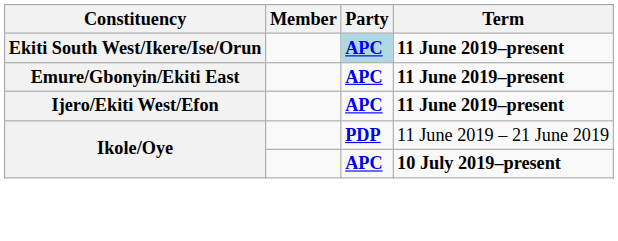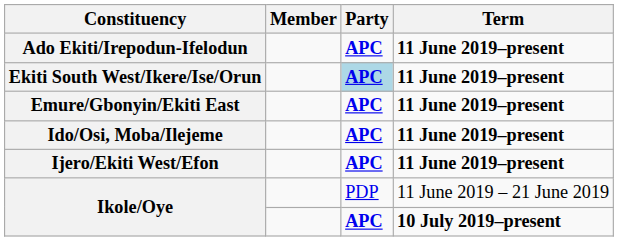+ row: (135, 47)
+ row: (135, 134)
(363, 134) bold -> (362, 192) normal
